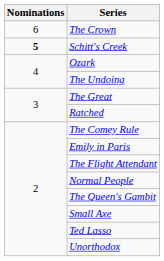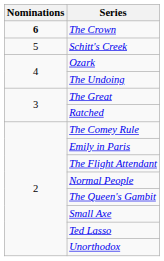(36, 29) normal -> (36, 29) bold
(36, 46) bold -> (36, 46) normal
